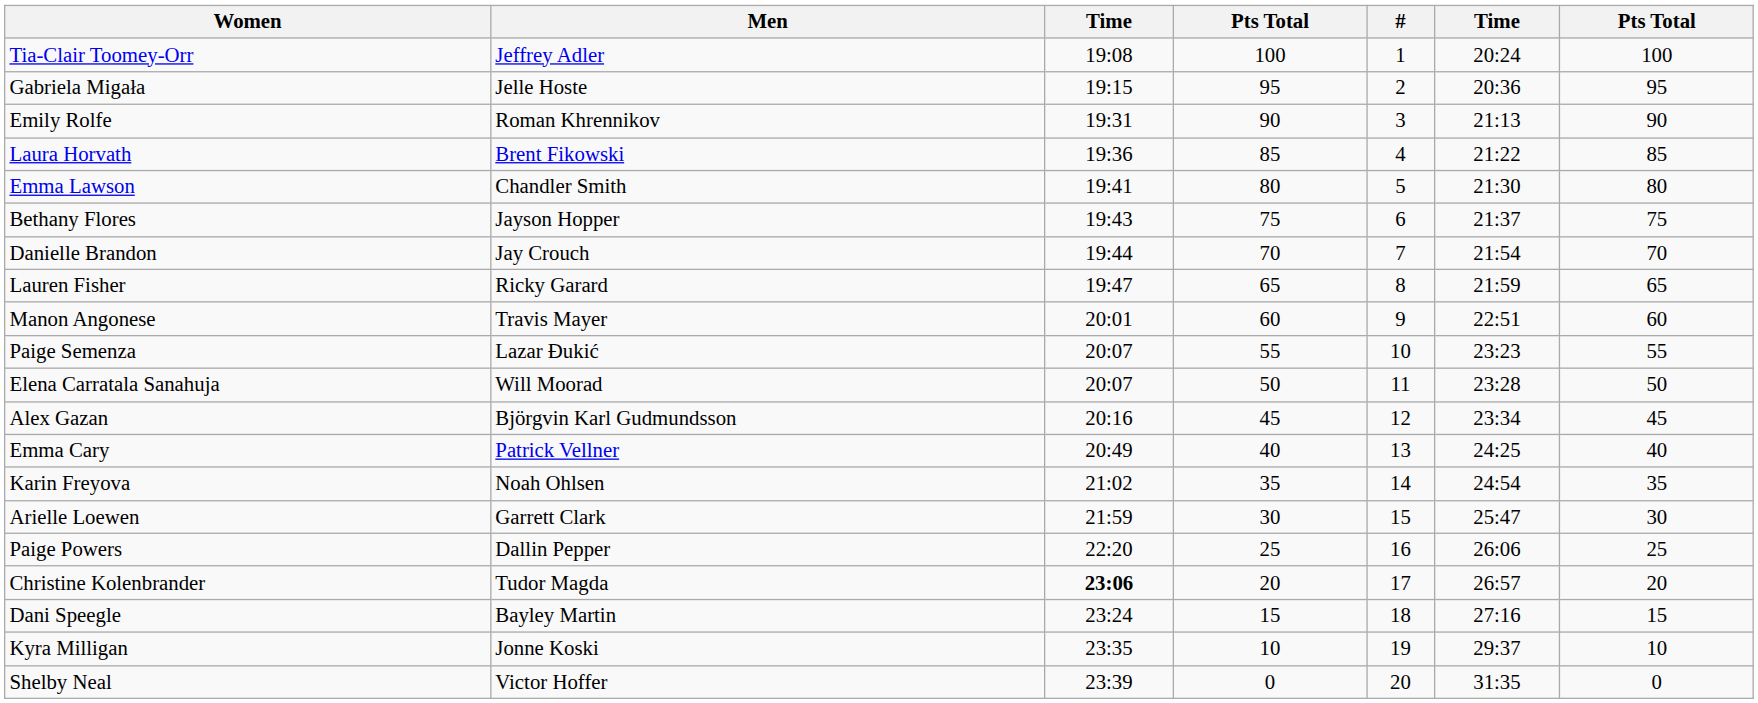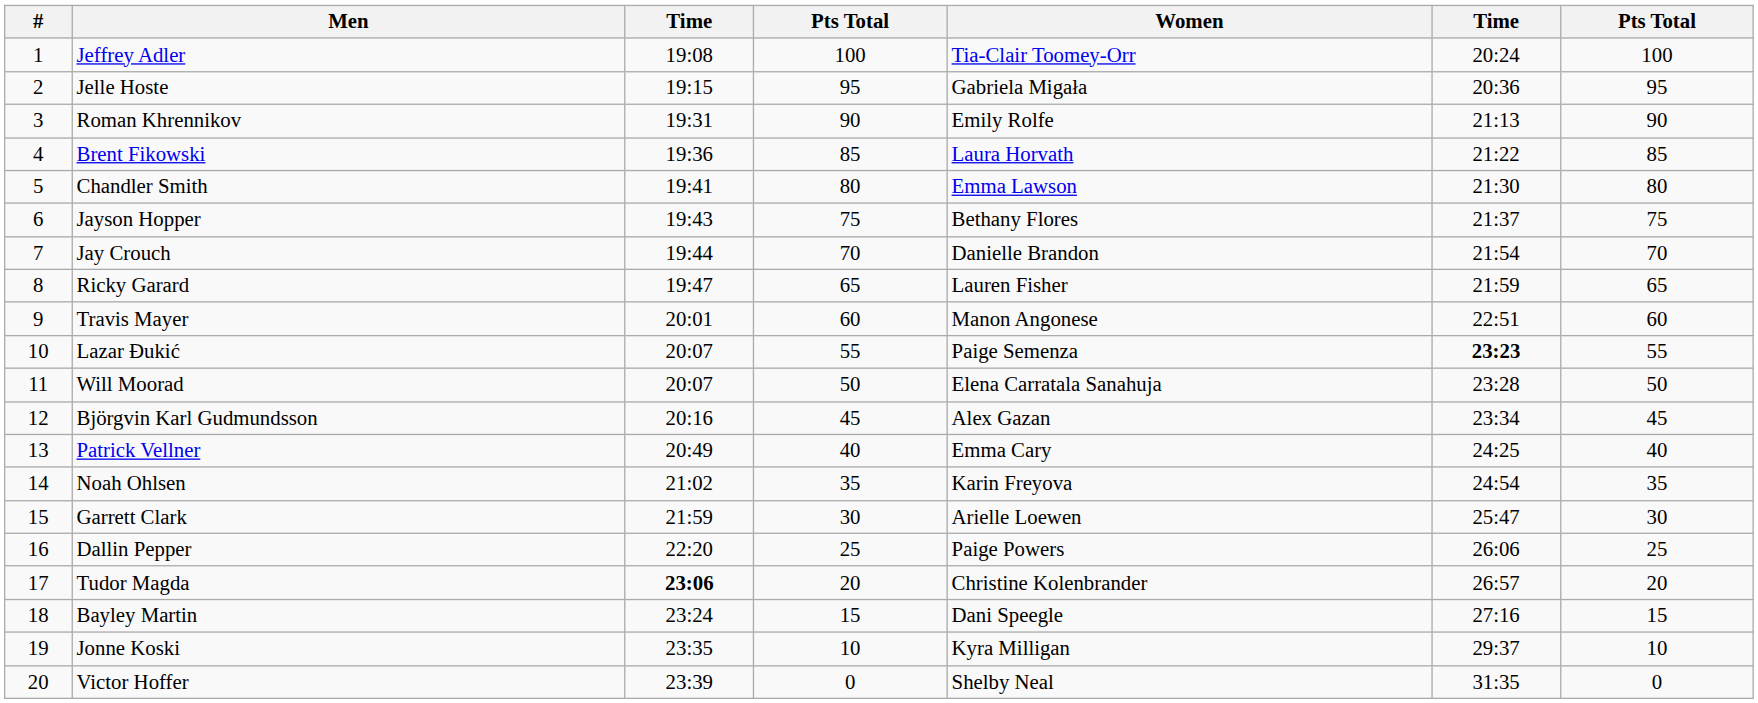columns swapped: (1400, 21) <-> (248, 21)
(1497, 351) normal -> (1496, 351) bold
